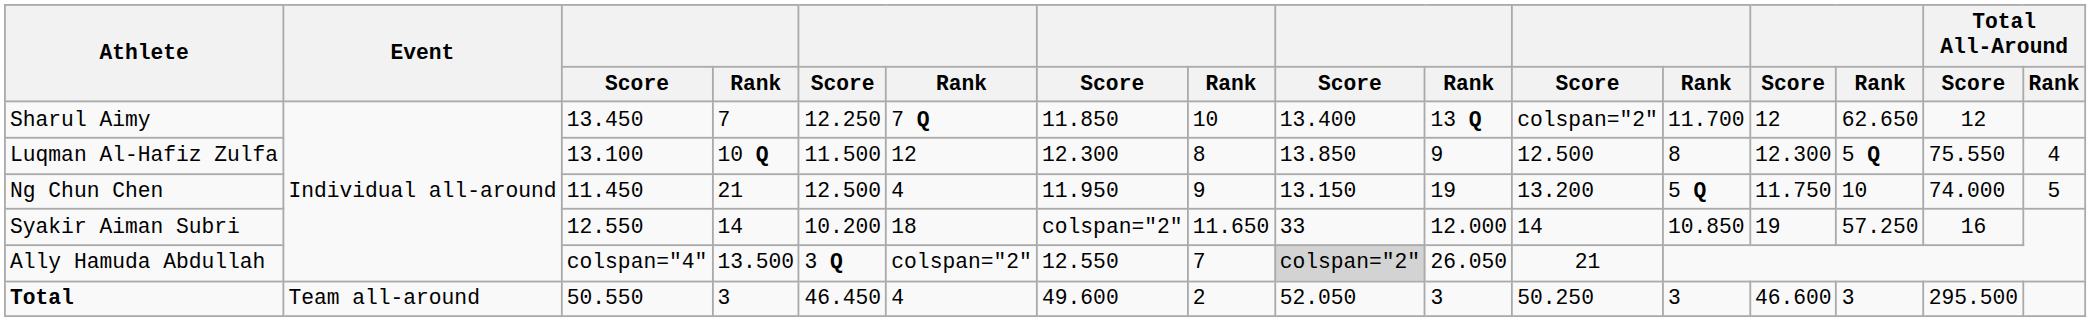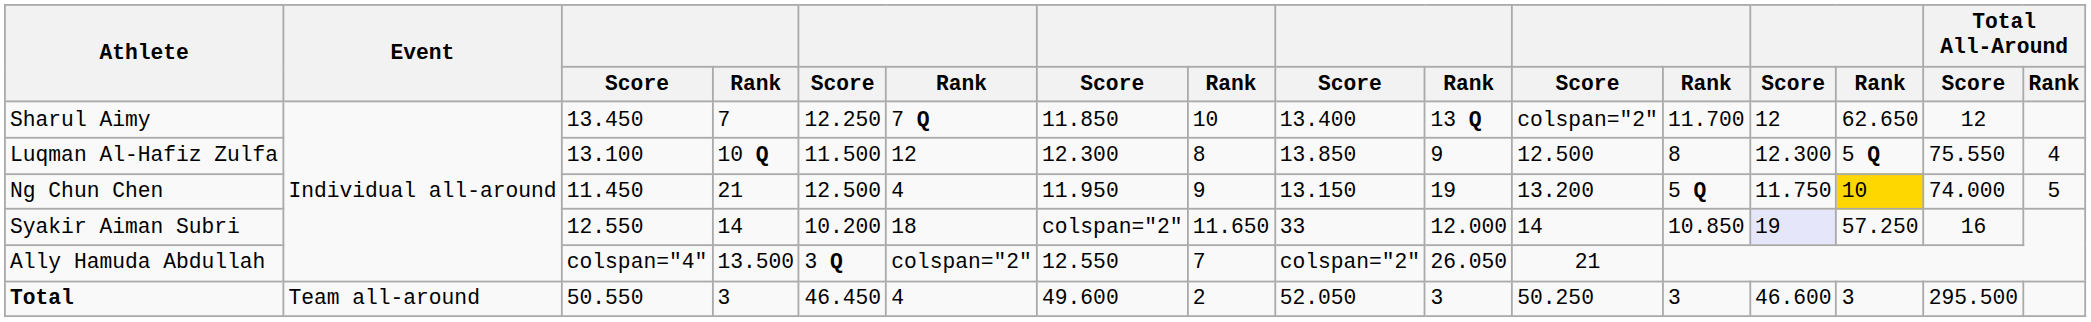(1855, 191) no background -> (1855, 191) gold background
(1768, 227) no background -> (1768, 227) lavender background
(1350, 263) lightgrey background -> (1350, 263) no background
